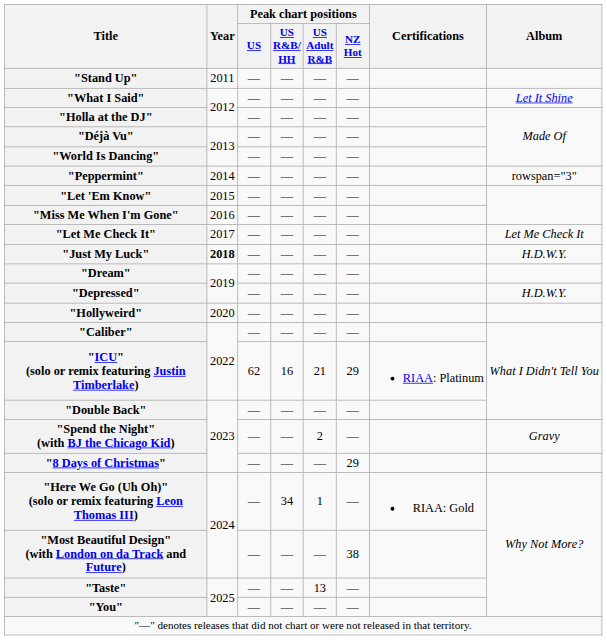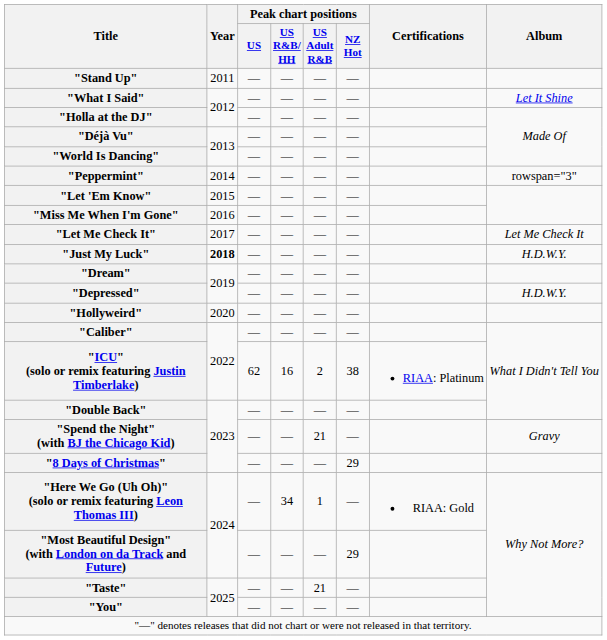(320, 371) 21 -> (320, 371) 2
(353, 371) 29 -> (353, 371) 38
(320, 436) 2 -> (320, 436) 21
(353, 554) 38 -> (353, 554) 29
(320, 587) 13 -> (320, 587) 21
